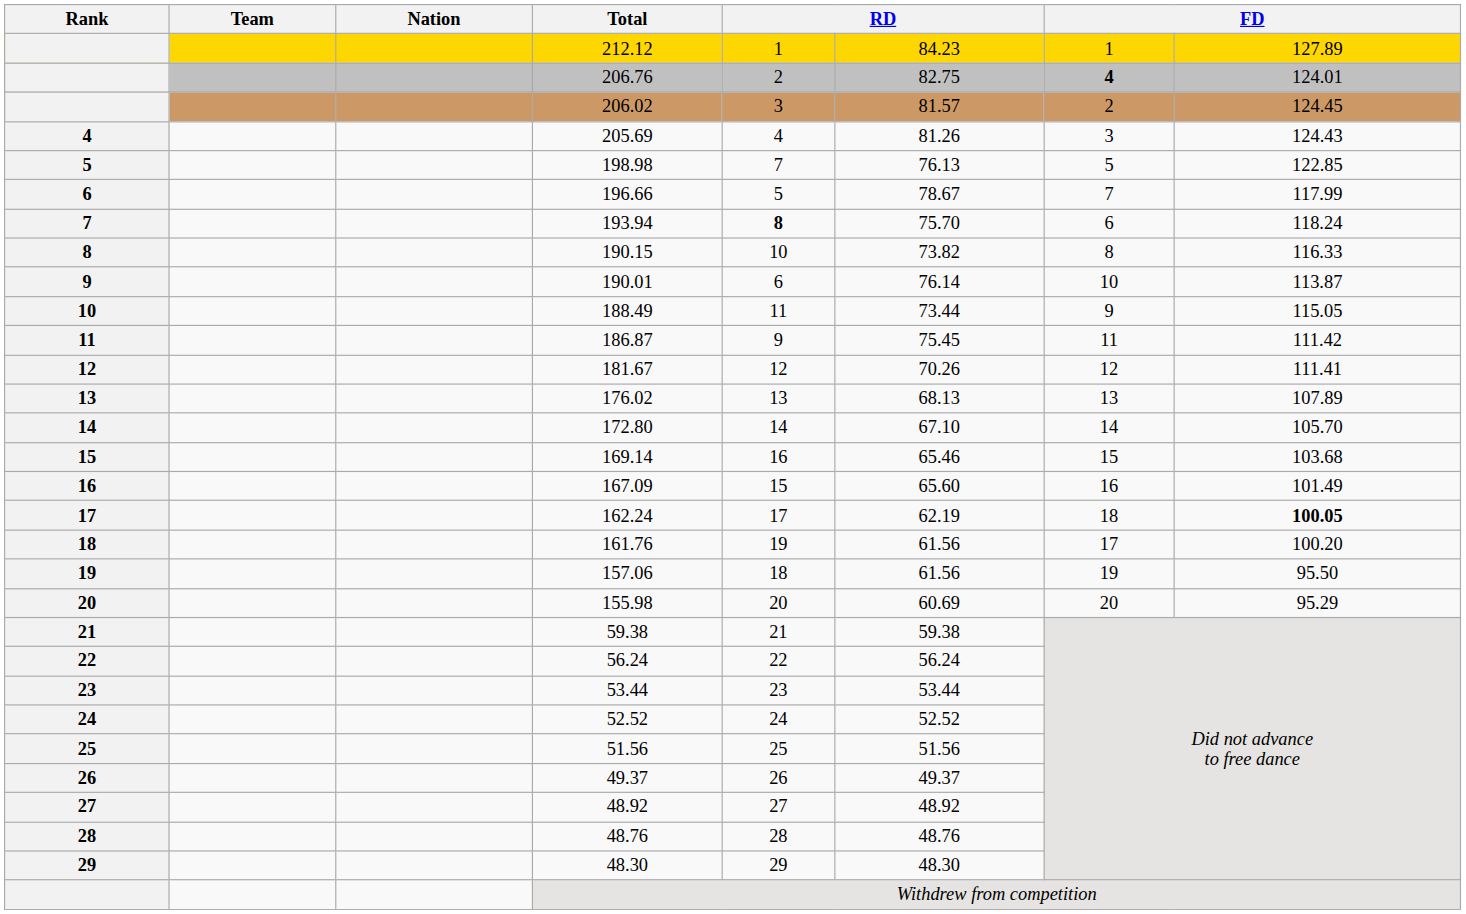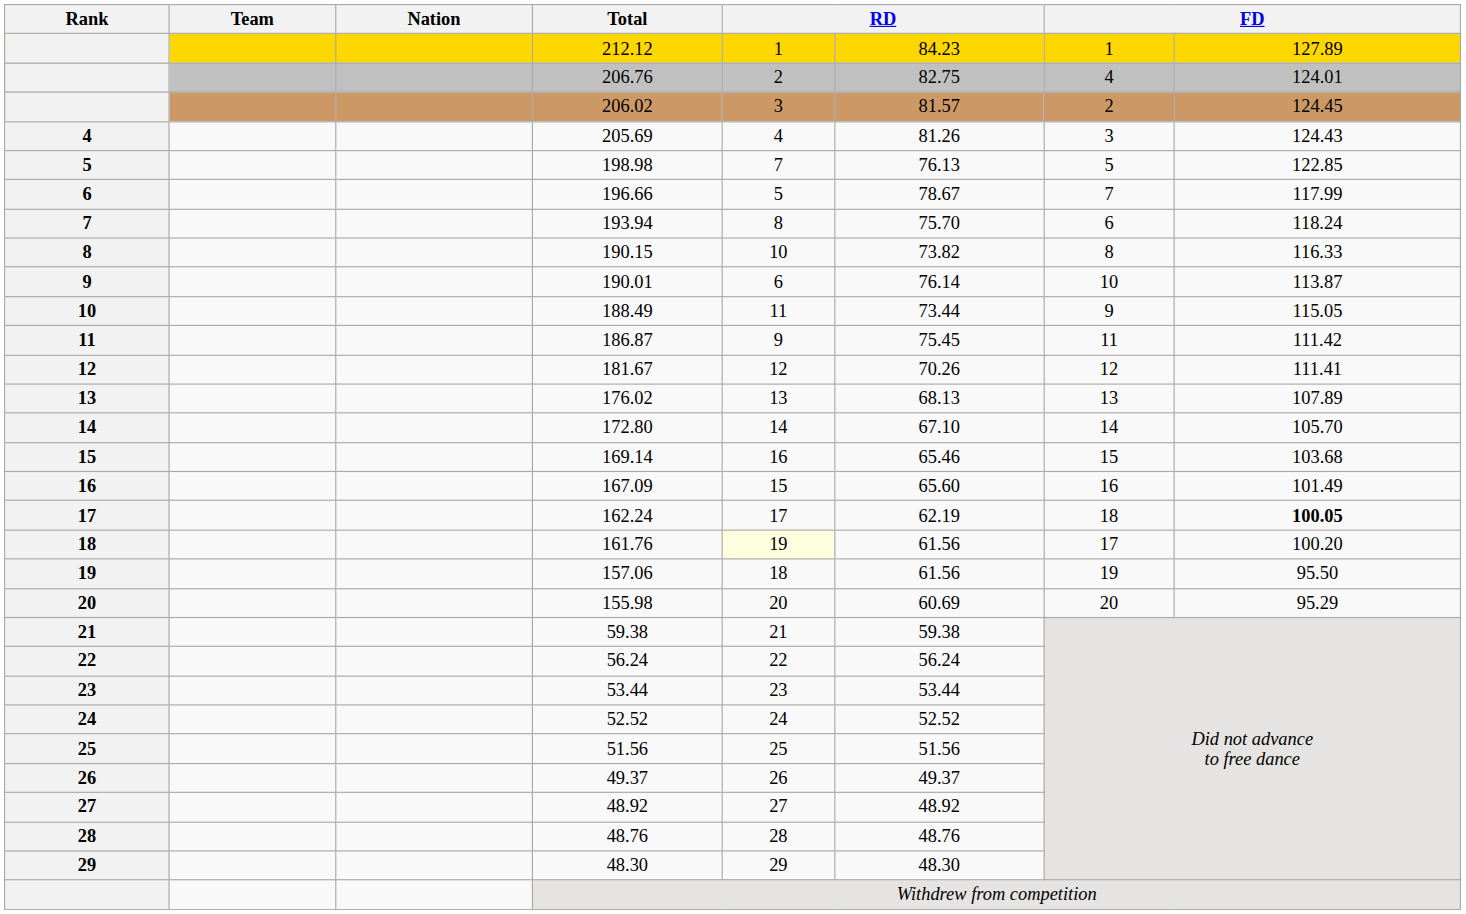(1109, 77) bold -> (1109, 77) normal
(778, 223) bold -> (778, 223) normal
(778, 544) no background -> (778, 544) lightyellow background
